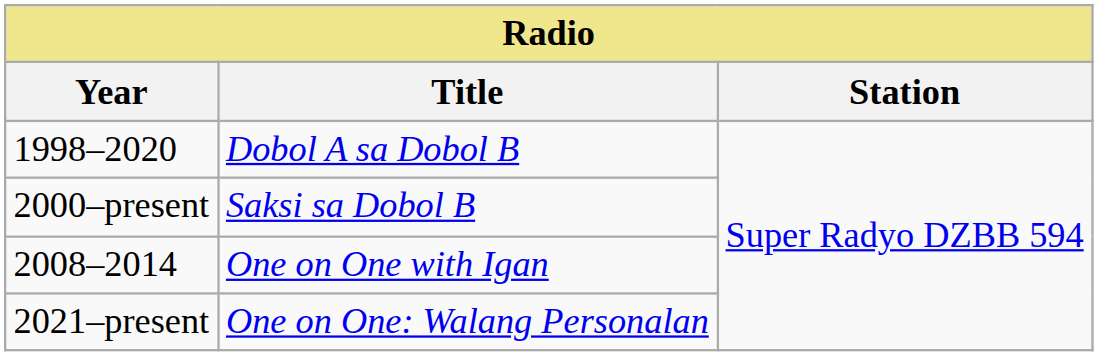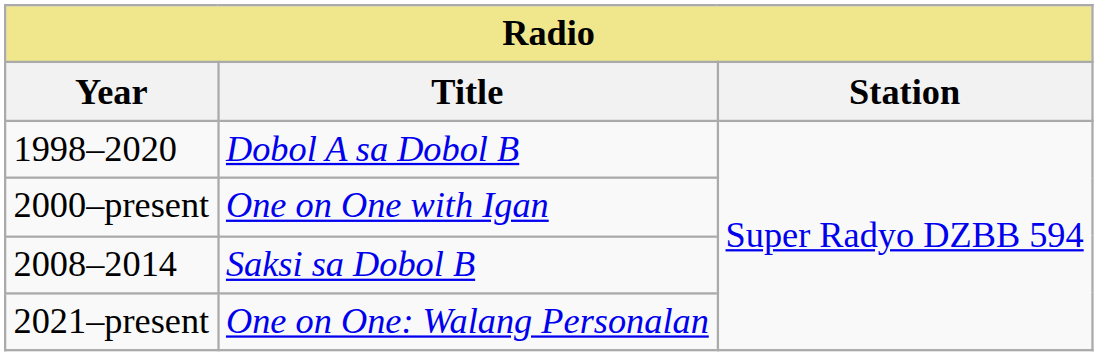(351, 206) Saksi sa Dobol B -> (387, 206) One on One with Igan
(387, 263) One on One with Igan -> (351, 263) Saksi sa Dobol B
